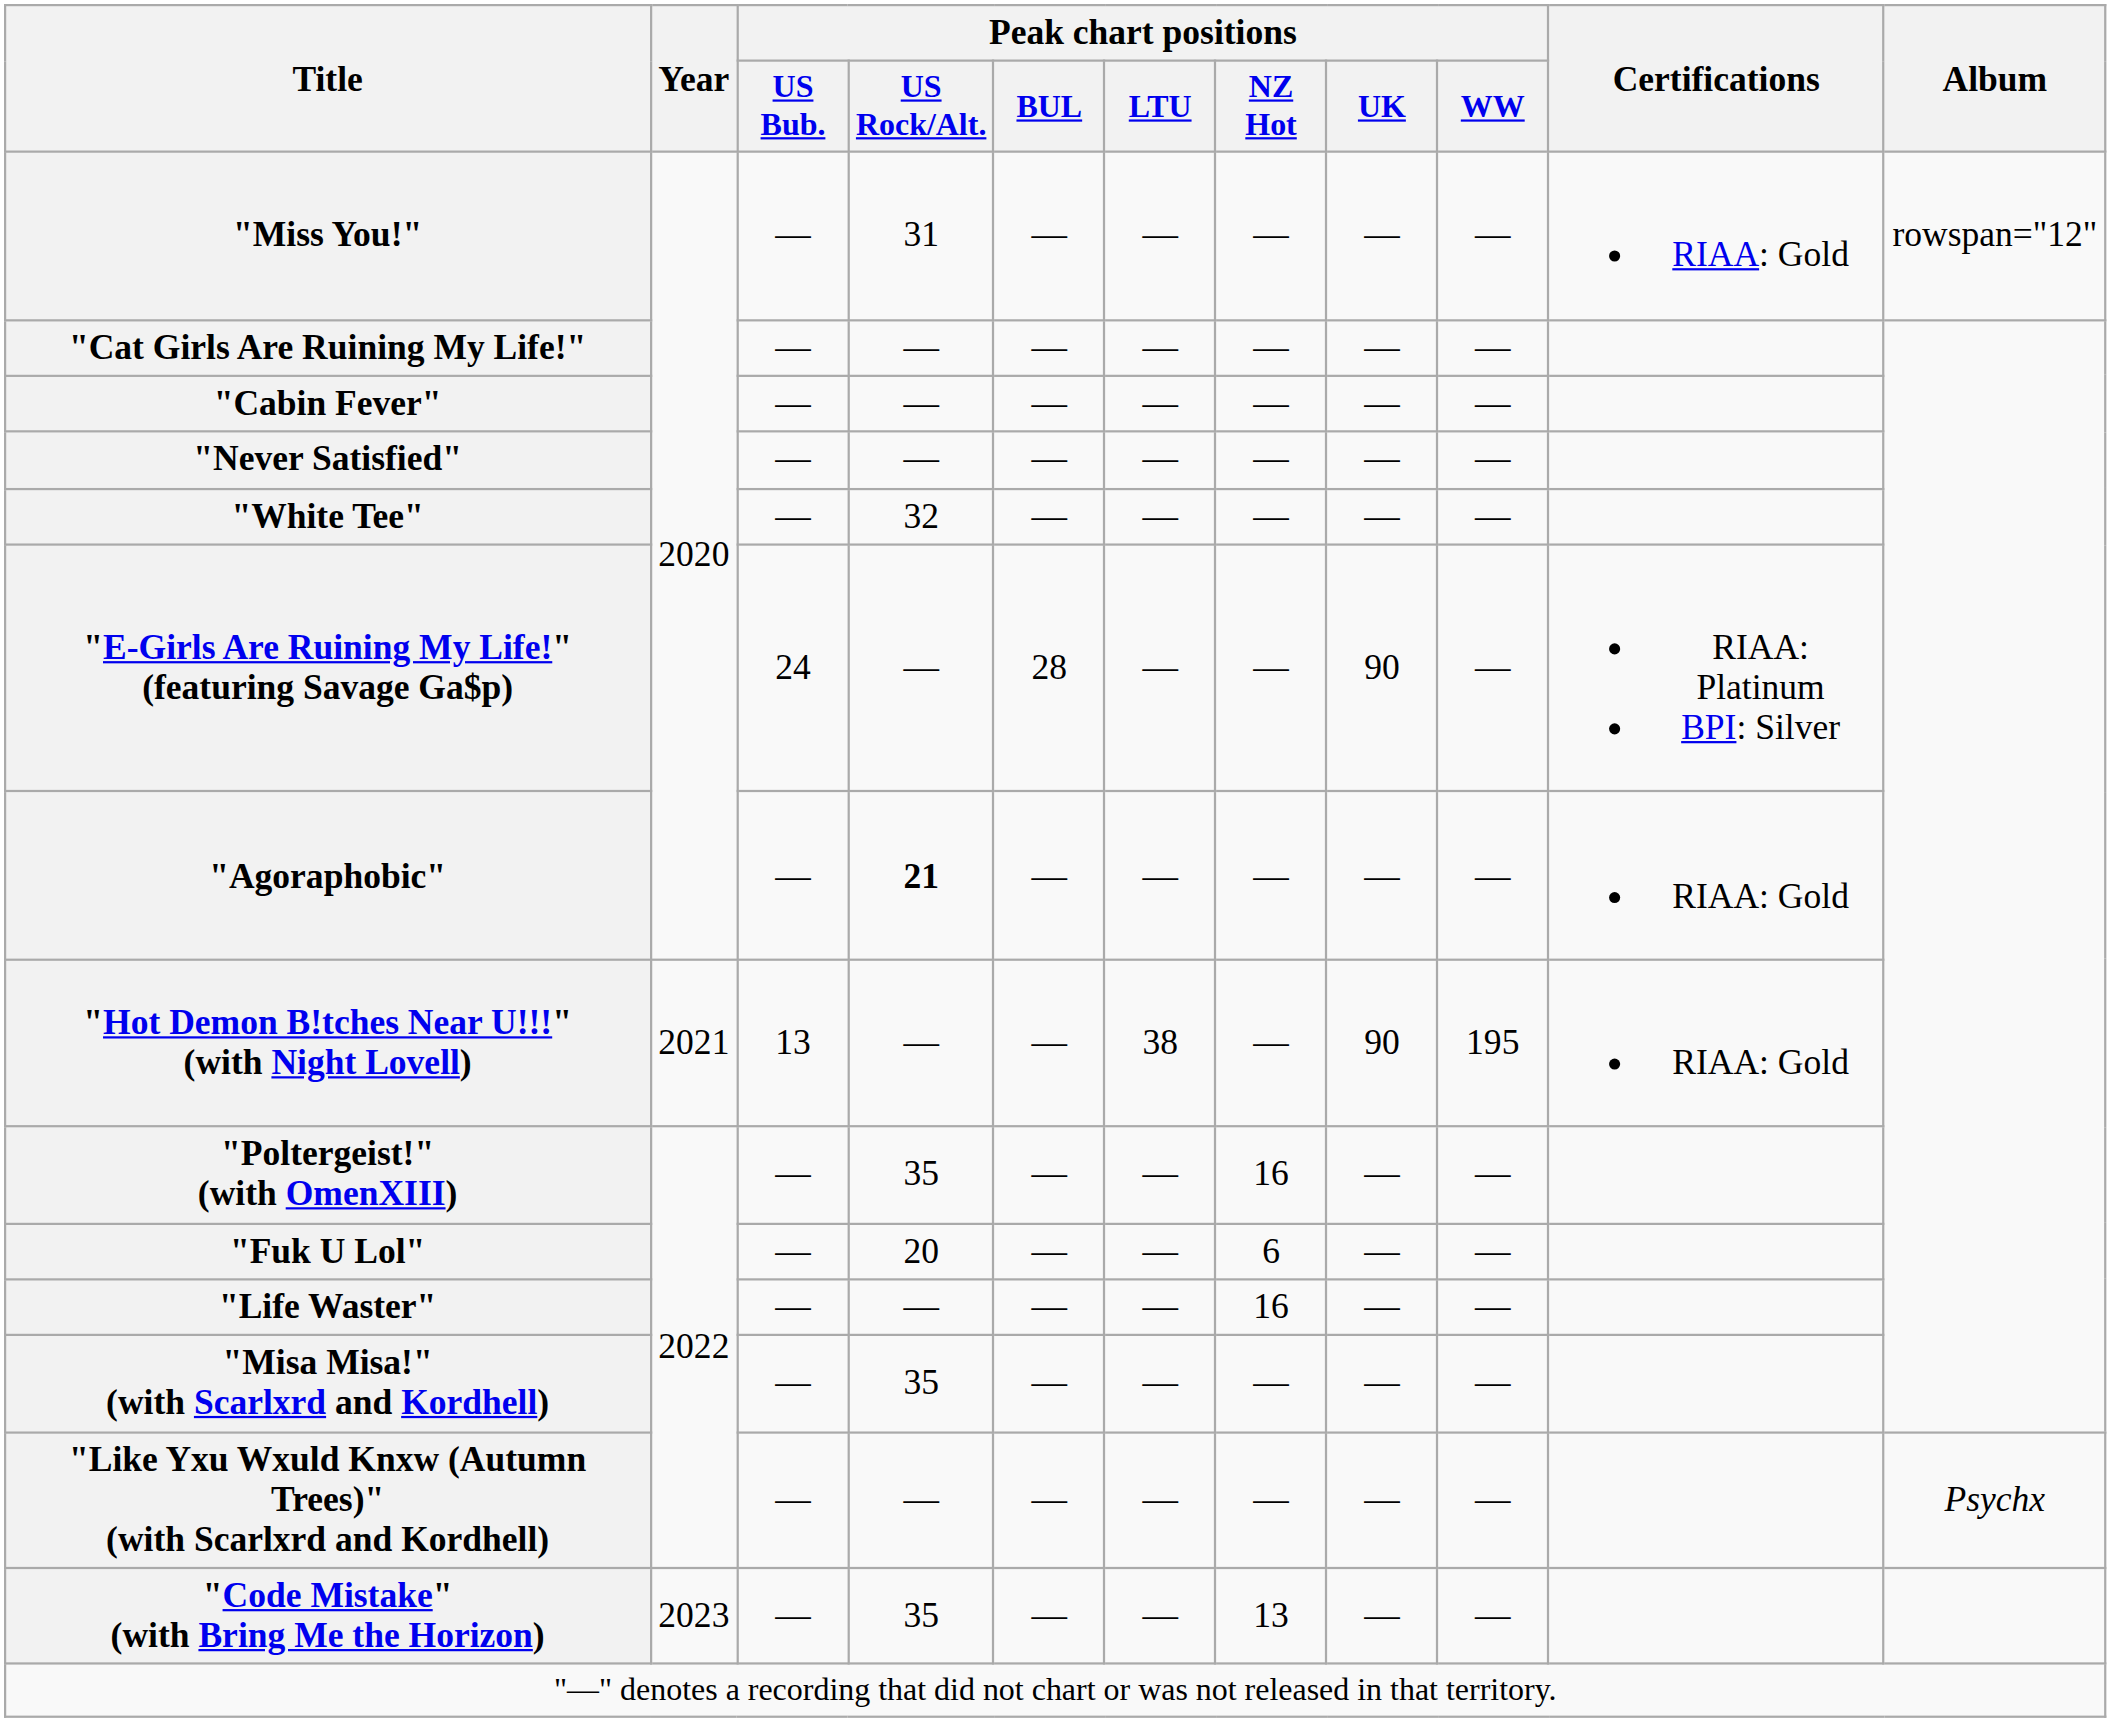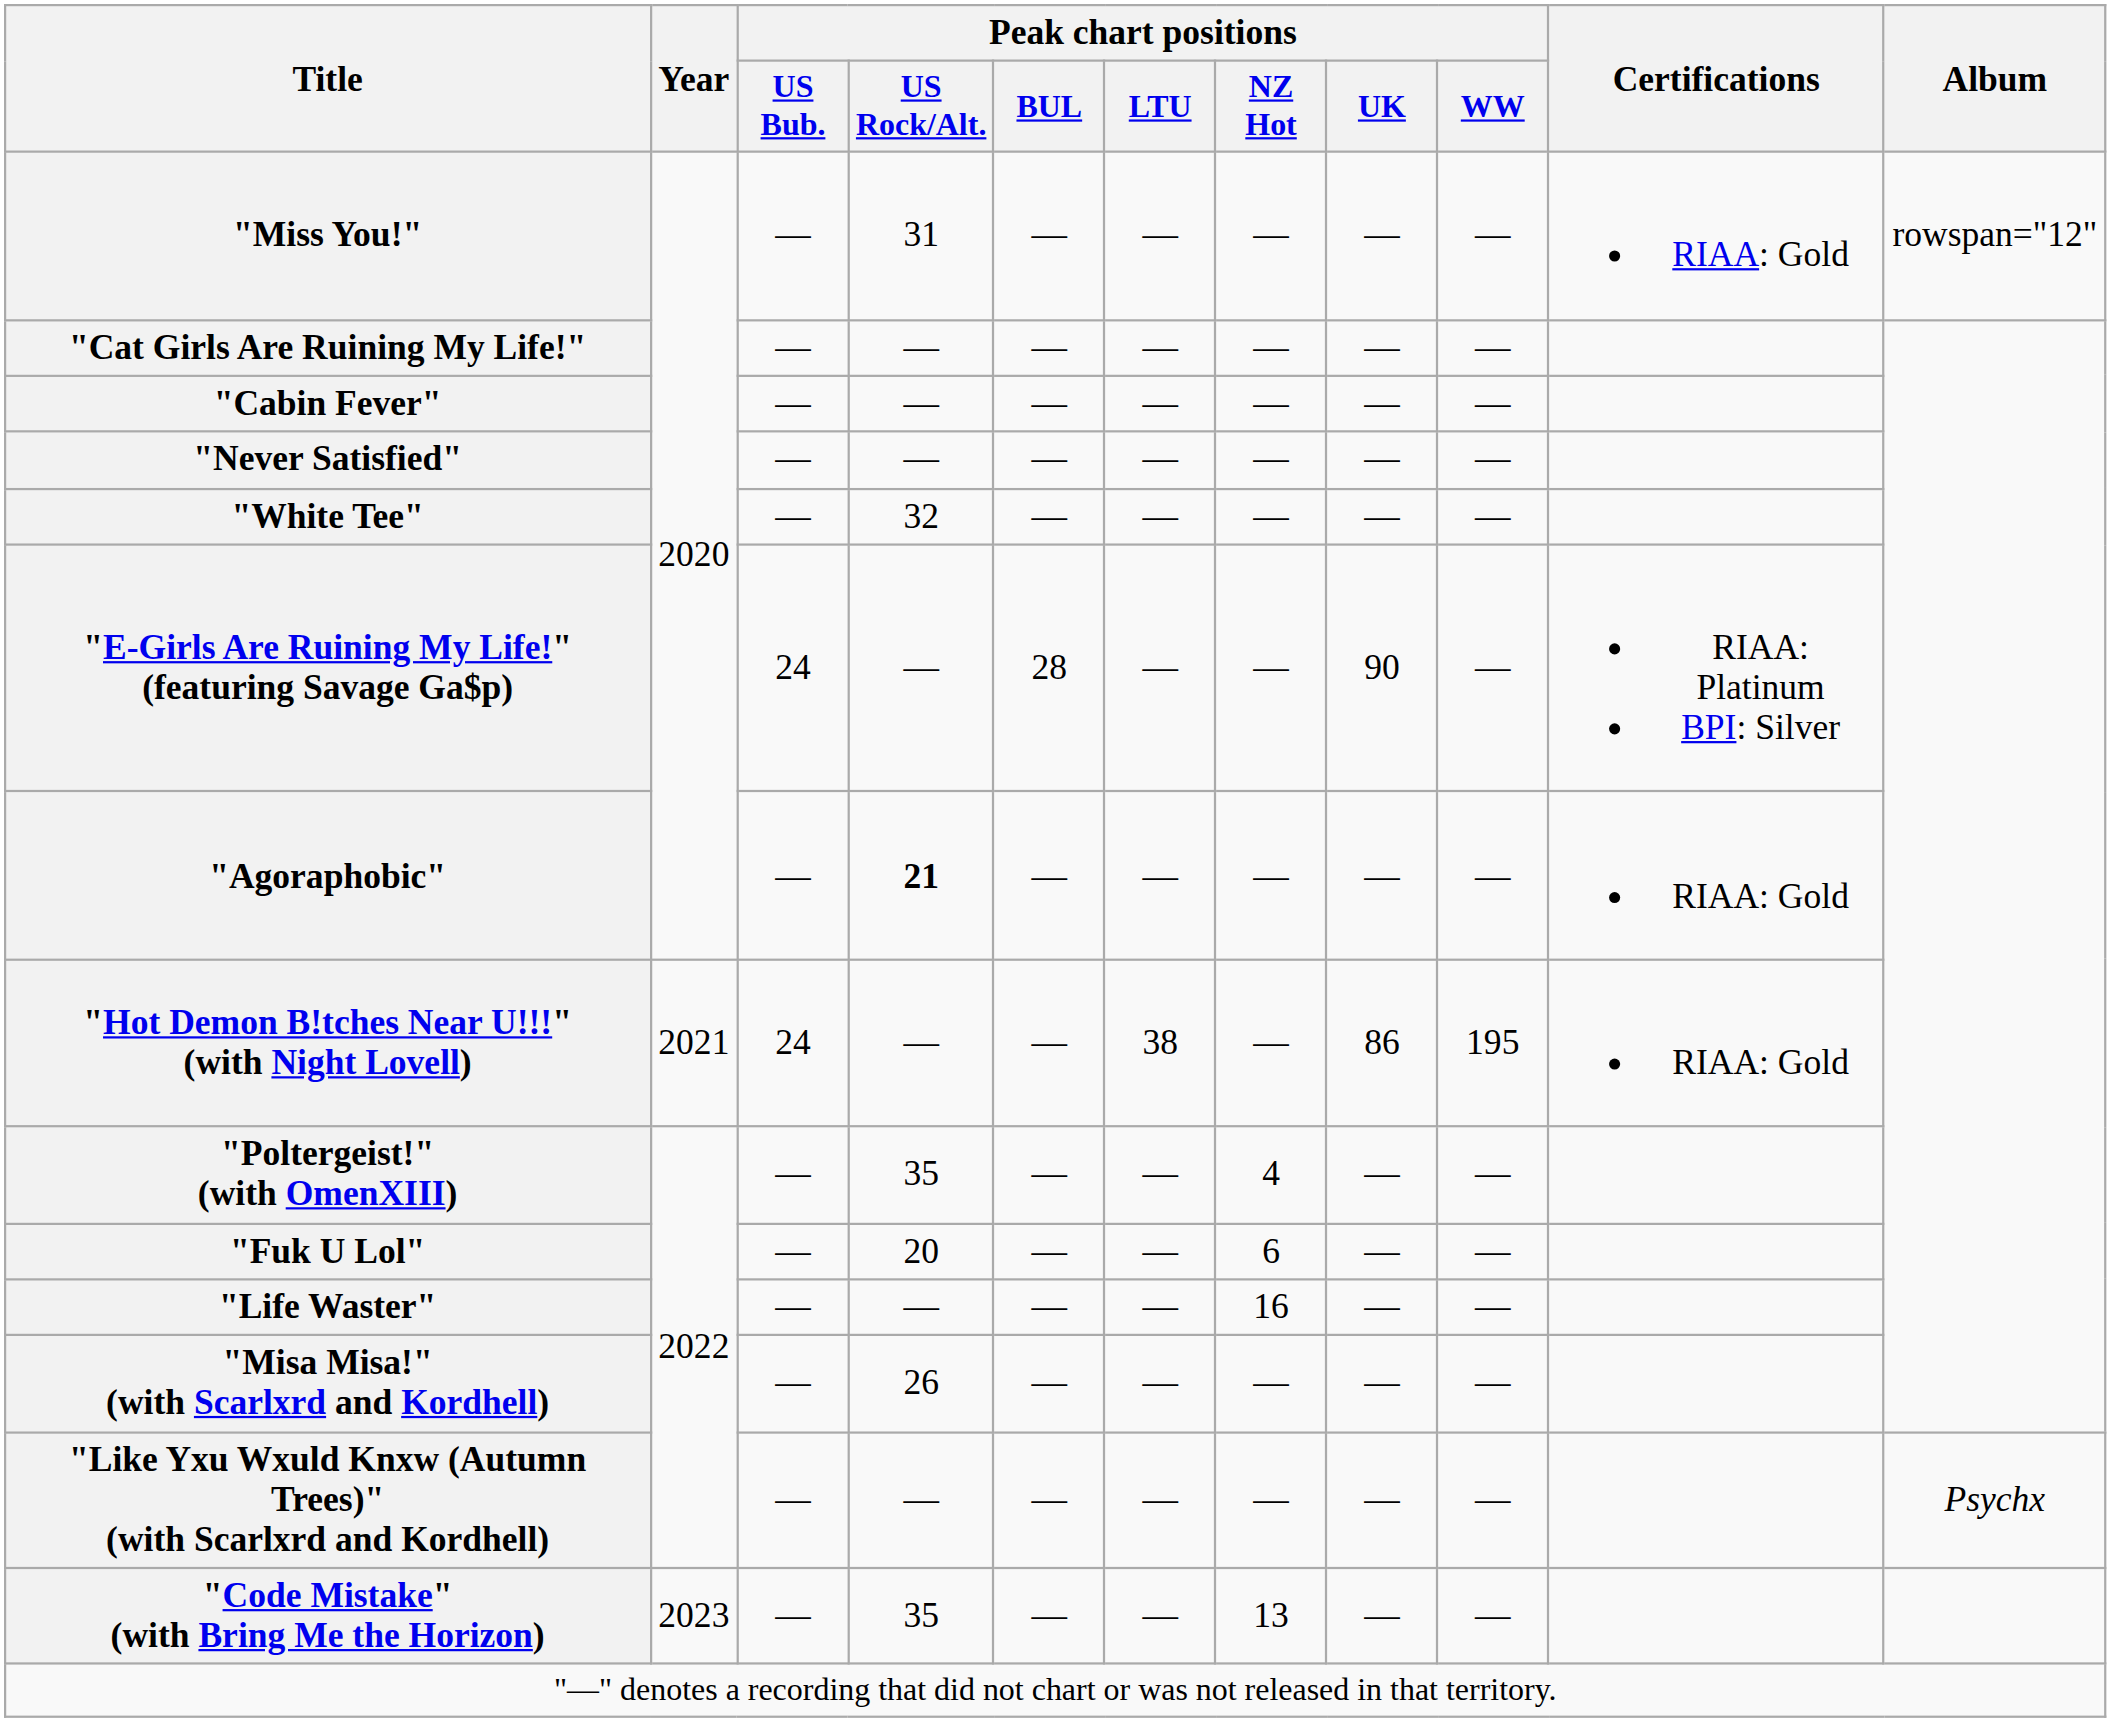(793, 1042) 13 -> (793, 1042) 24
(1382, 1042) 90 -> (1382, 1042) 86
(1271, 1174) 16 -> (1271, 1174) 4
(921, 1382) 35 -> (921, 1382) 26
